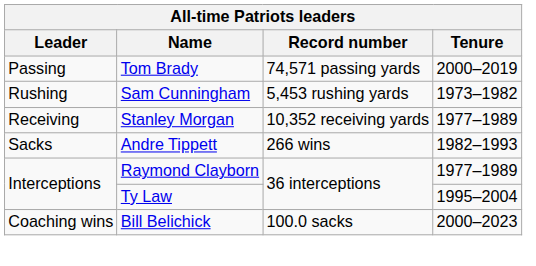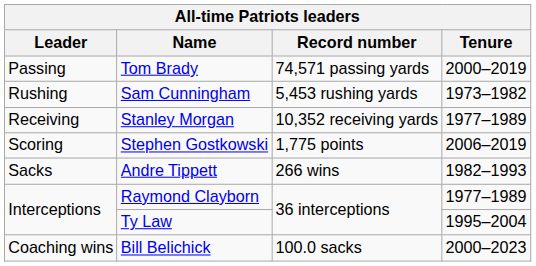+ row: (194, 145)
